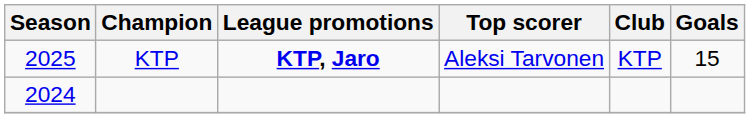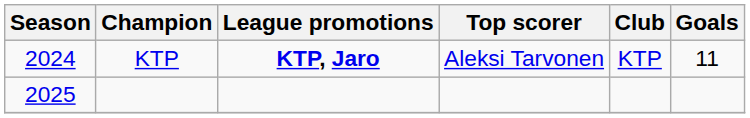(50, 58) 2025 -> (50, 58) 2024
(707, 58) 15 -> (707, 58) 11
(50, 94) 2024 -> (50, 94) 2025
